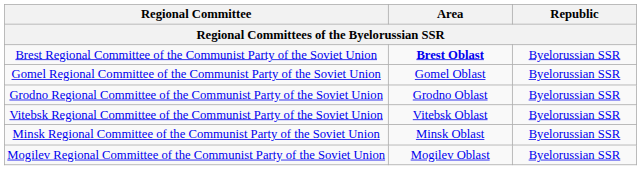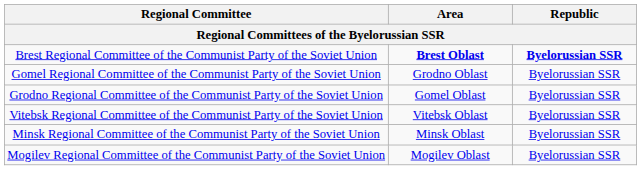(574, 54) normal -> (574, 54) bold
(450, 74) Gomel Oblast -> (450, 74) Grodno Oblast
(450, 94) Grodno Oblast -> (450, 94) Gomel Oblast
